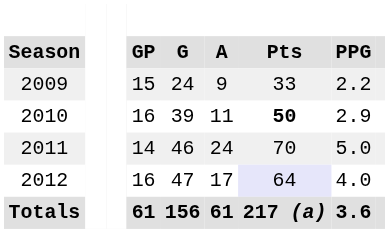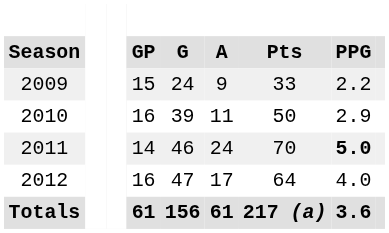(285, 116) bold -> (285, 116) normal
(353, 149) normal -> (353, 149) bold
(285, 181) lavender background -> (285, 181) no background
